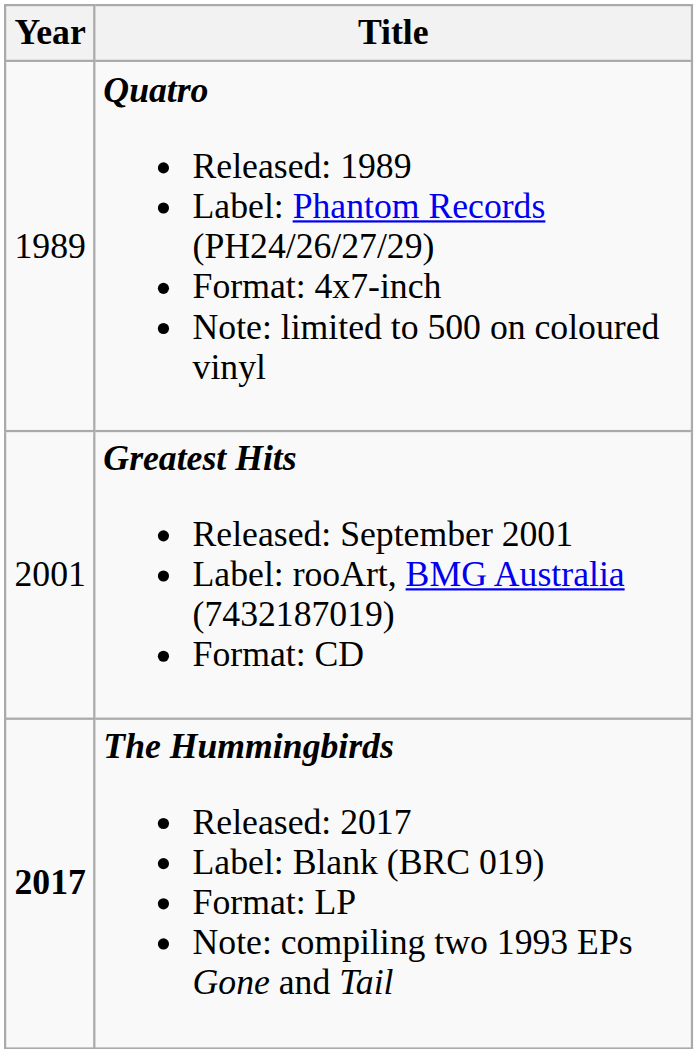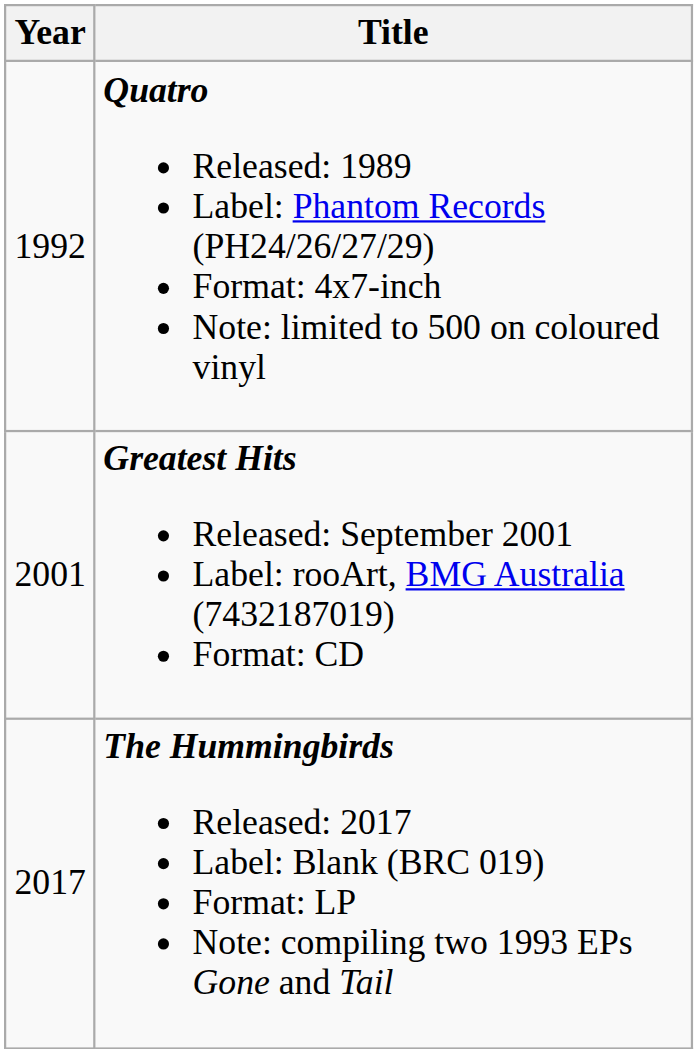(50, 245) 1989 -> (50, 245) 1992
(50, 882) bold -> (50, 882) normal
